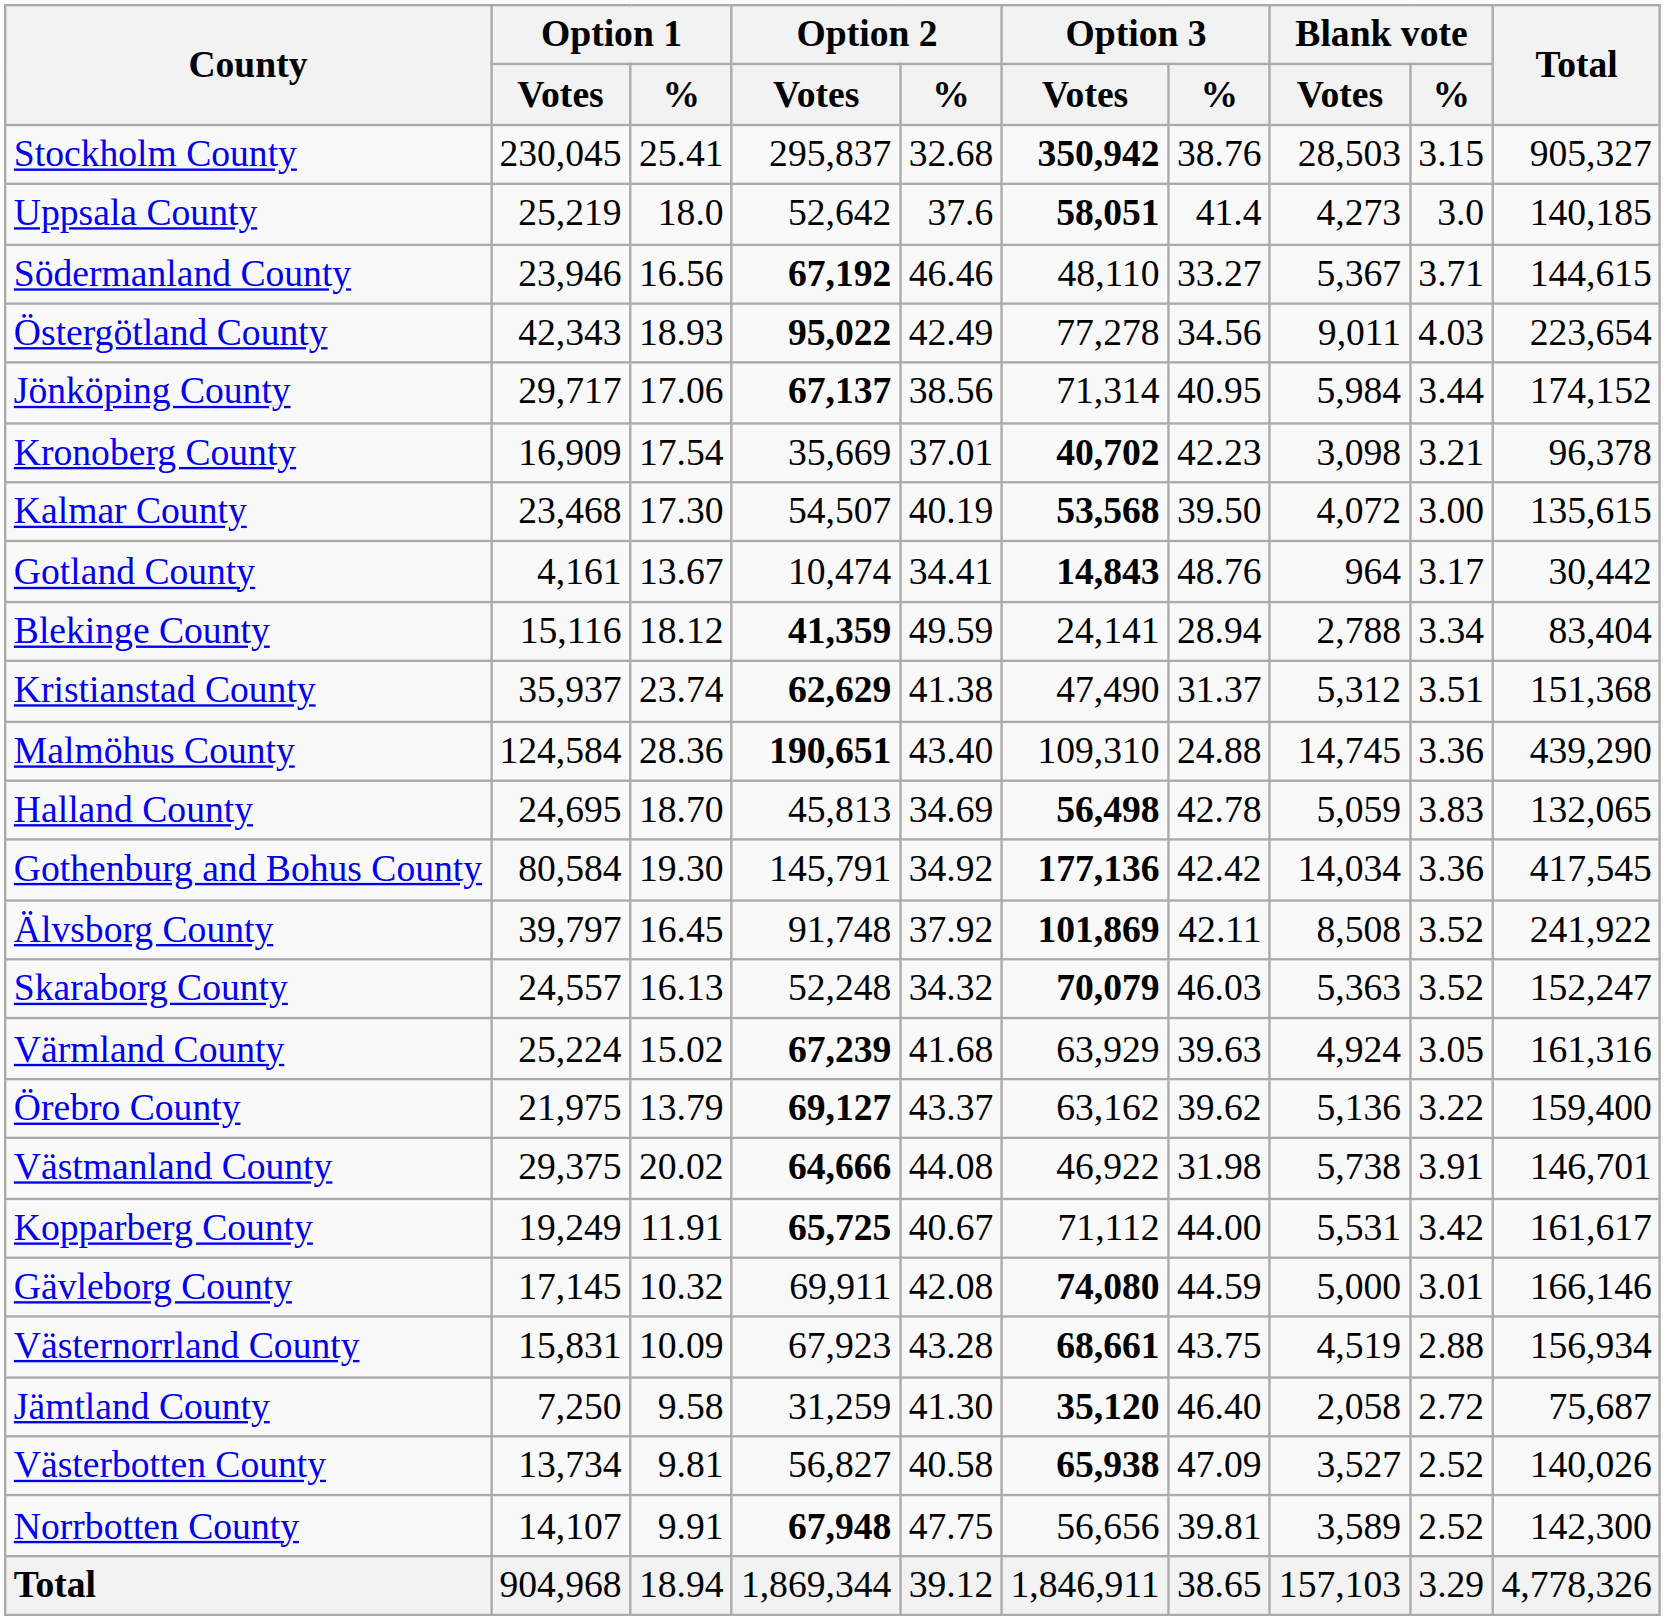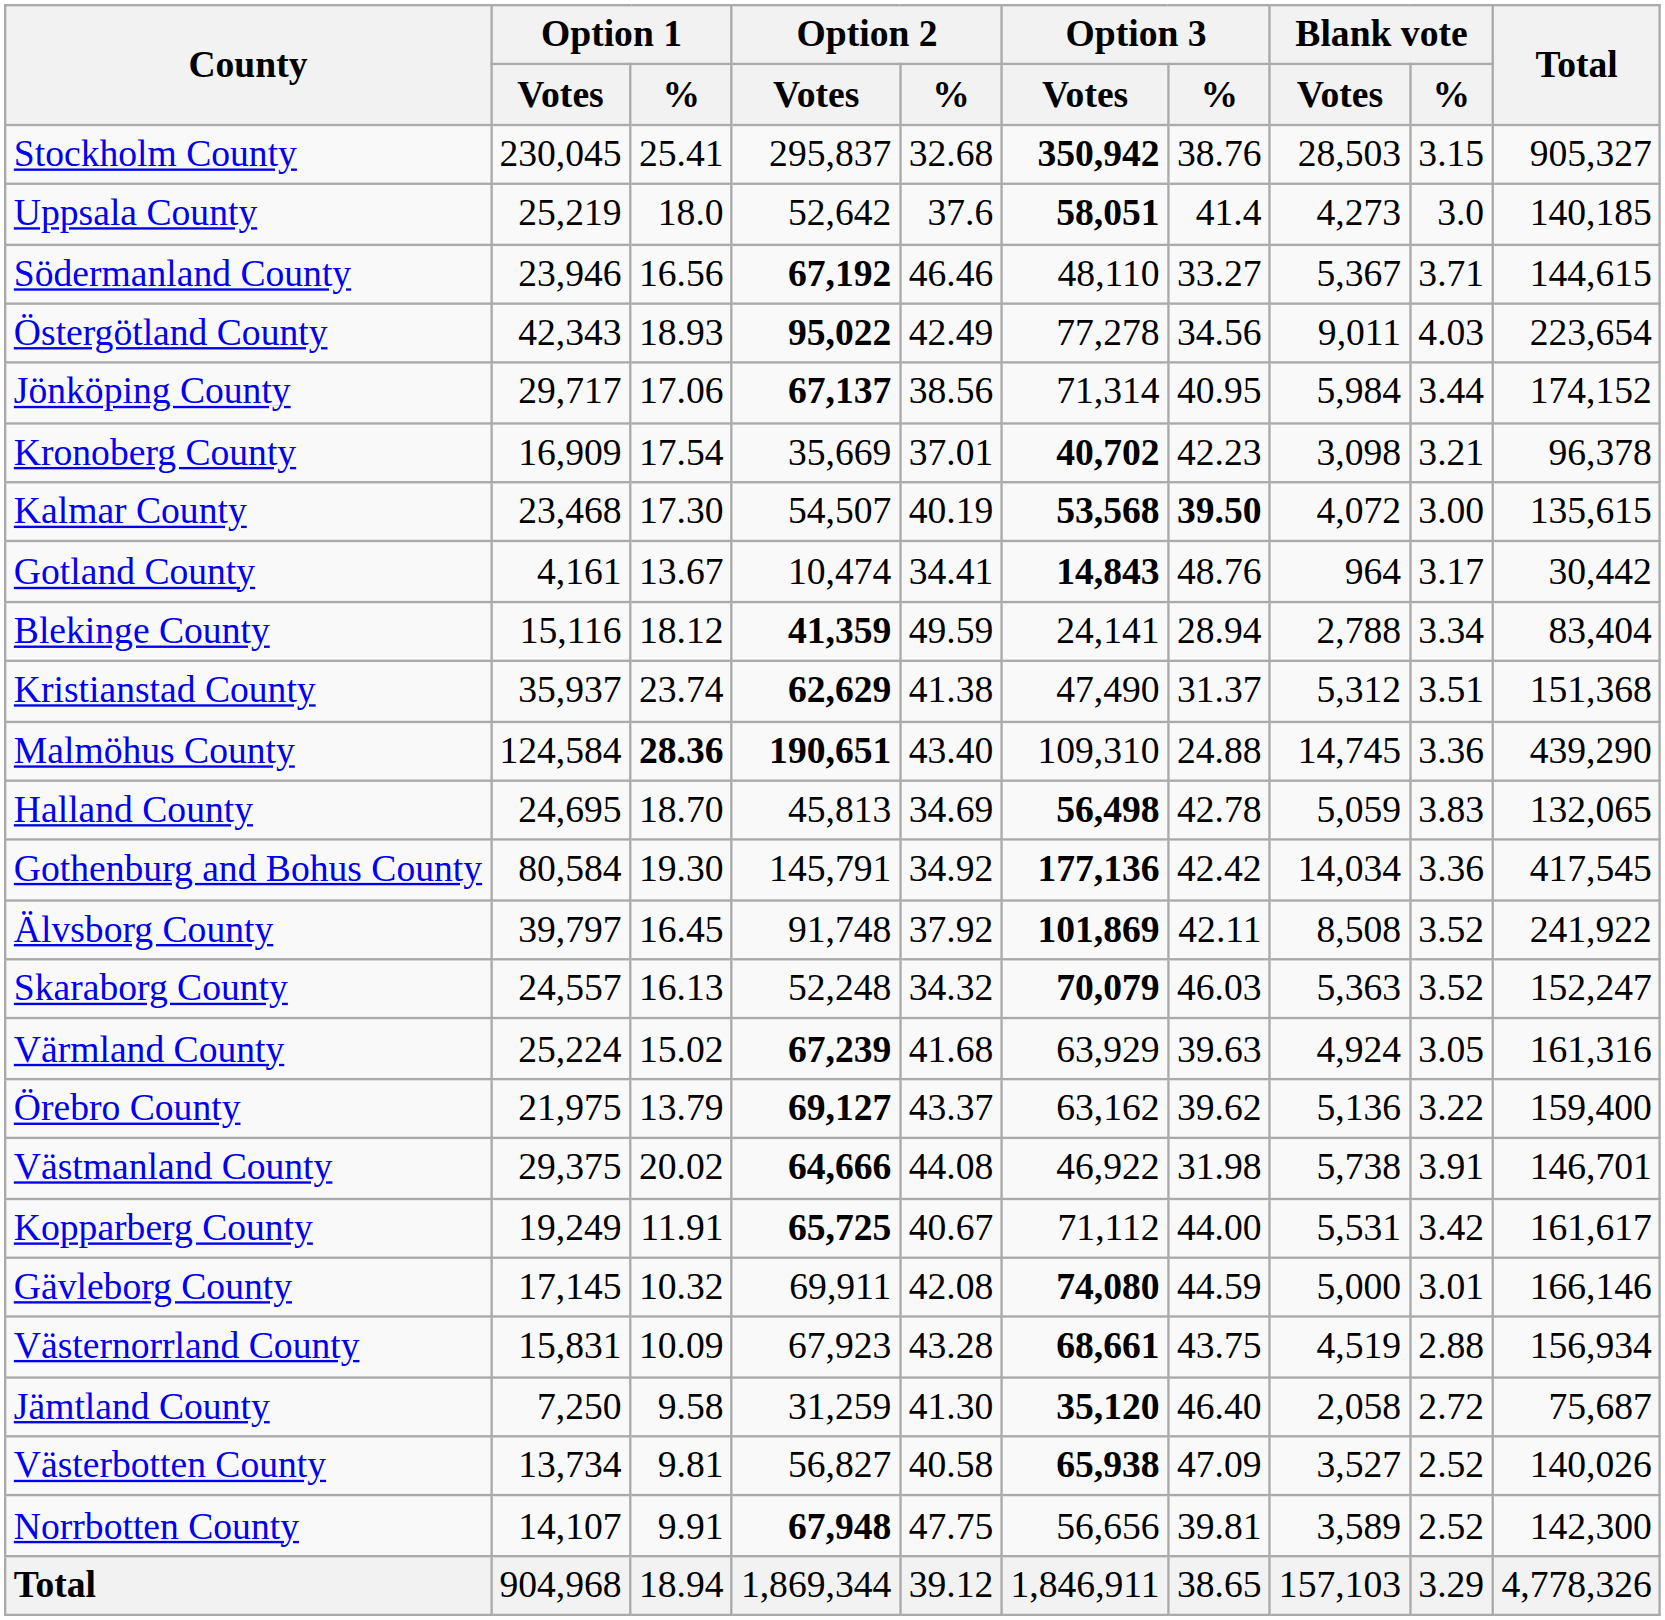(1219, 511) normal -> (1219, 511) bold
(681, 749) normal -> (681, 749) bold
